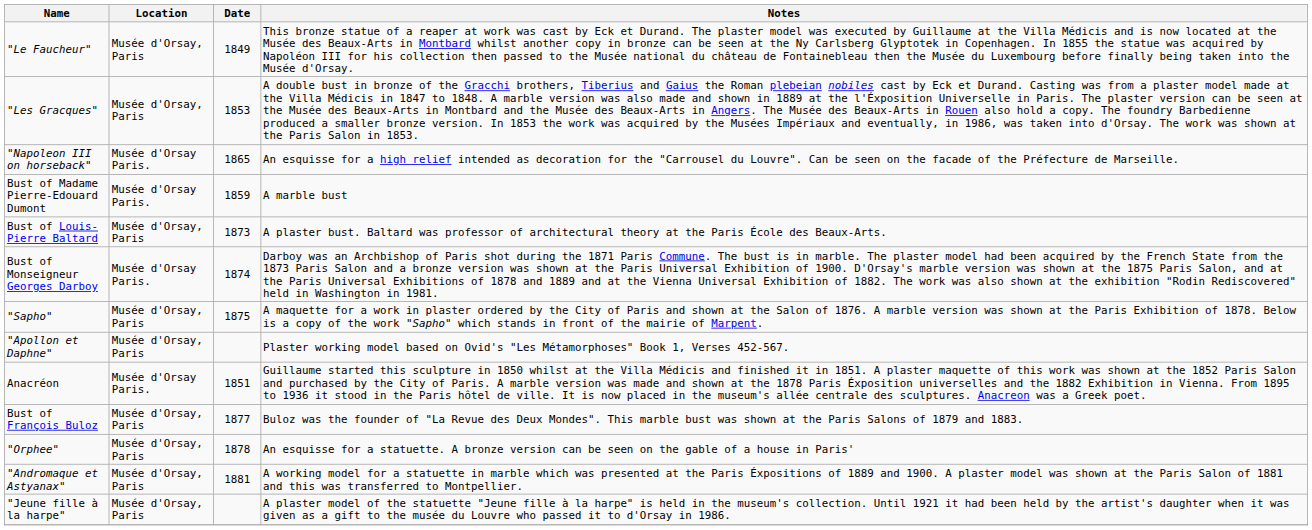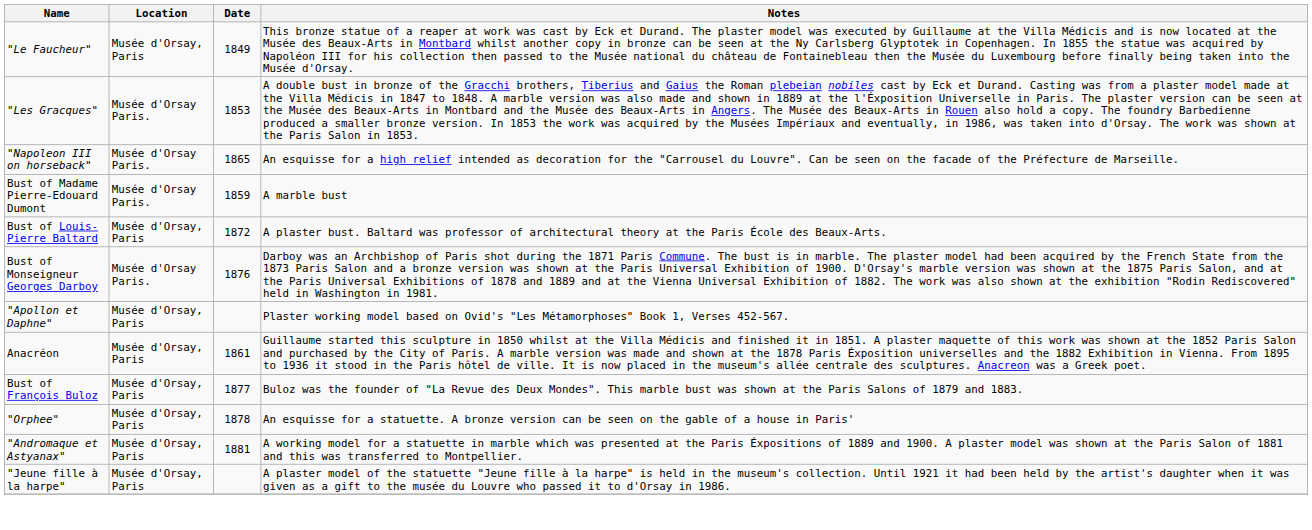(157, 111) Musée d'Orsay, Paris -> (154, 111) Musée d'Orsay Paris.
(237, 232) 1873 -> (237, 232) 1872
(237, 274) 1874 -> (237, 274) 1876
- row: (30, 317)
(154, 383) Musée d'Orsay Paris. -> (157, 353) Musée d'Orsay, Paris
(237, 383) 1851 -> (237, 353) 1861
